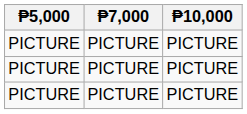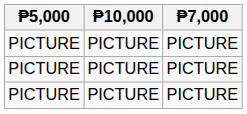columns swapped: (123, 17) <-> (202, 17)
